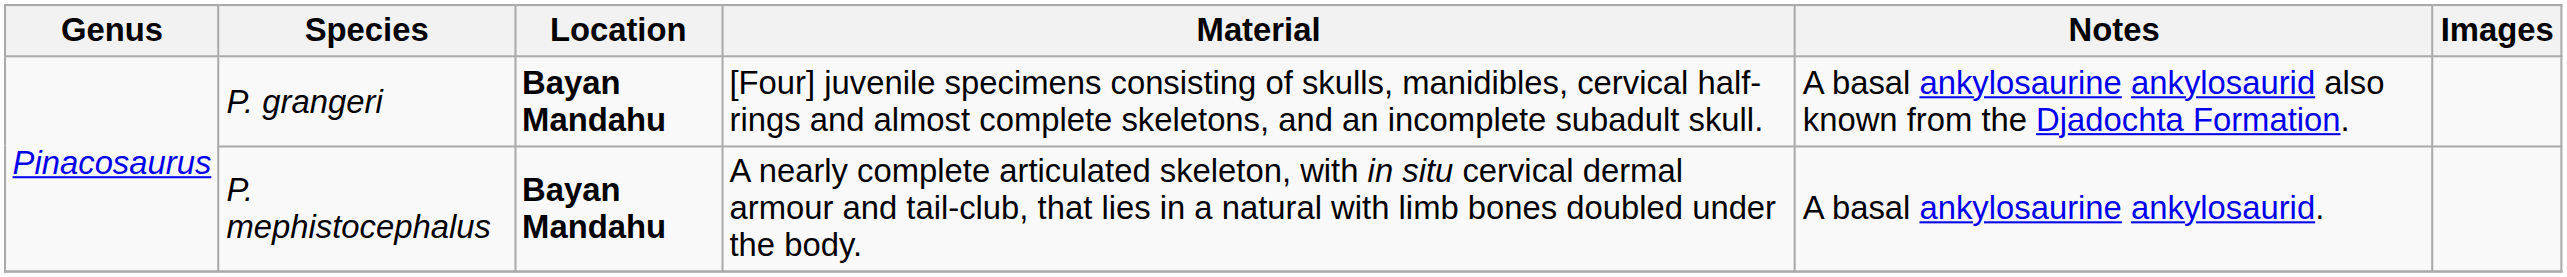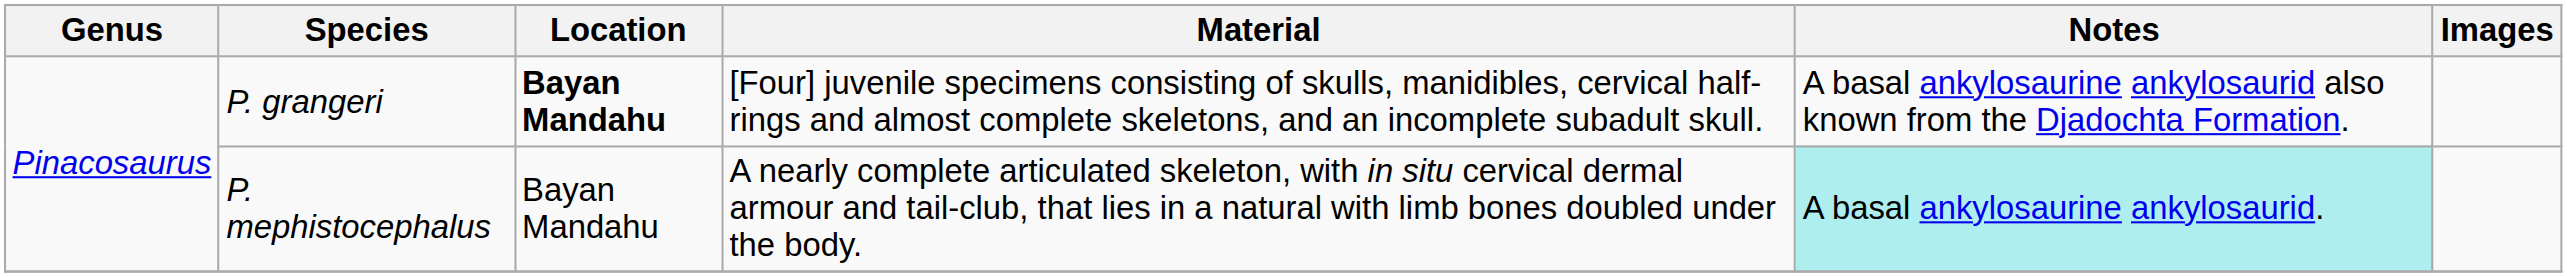(594, 208) bold -> (590, 208) normal
(2064, 208) no background -> (2064, 208) paleturquoise background
